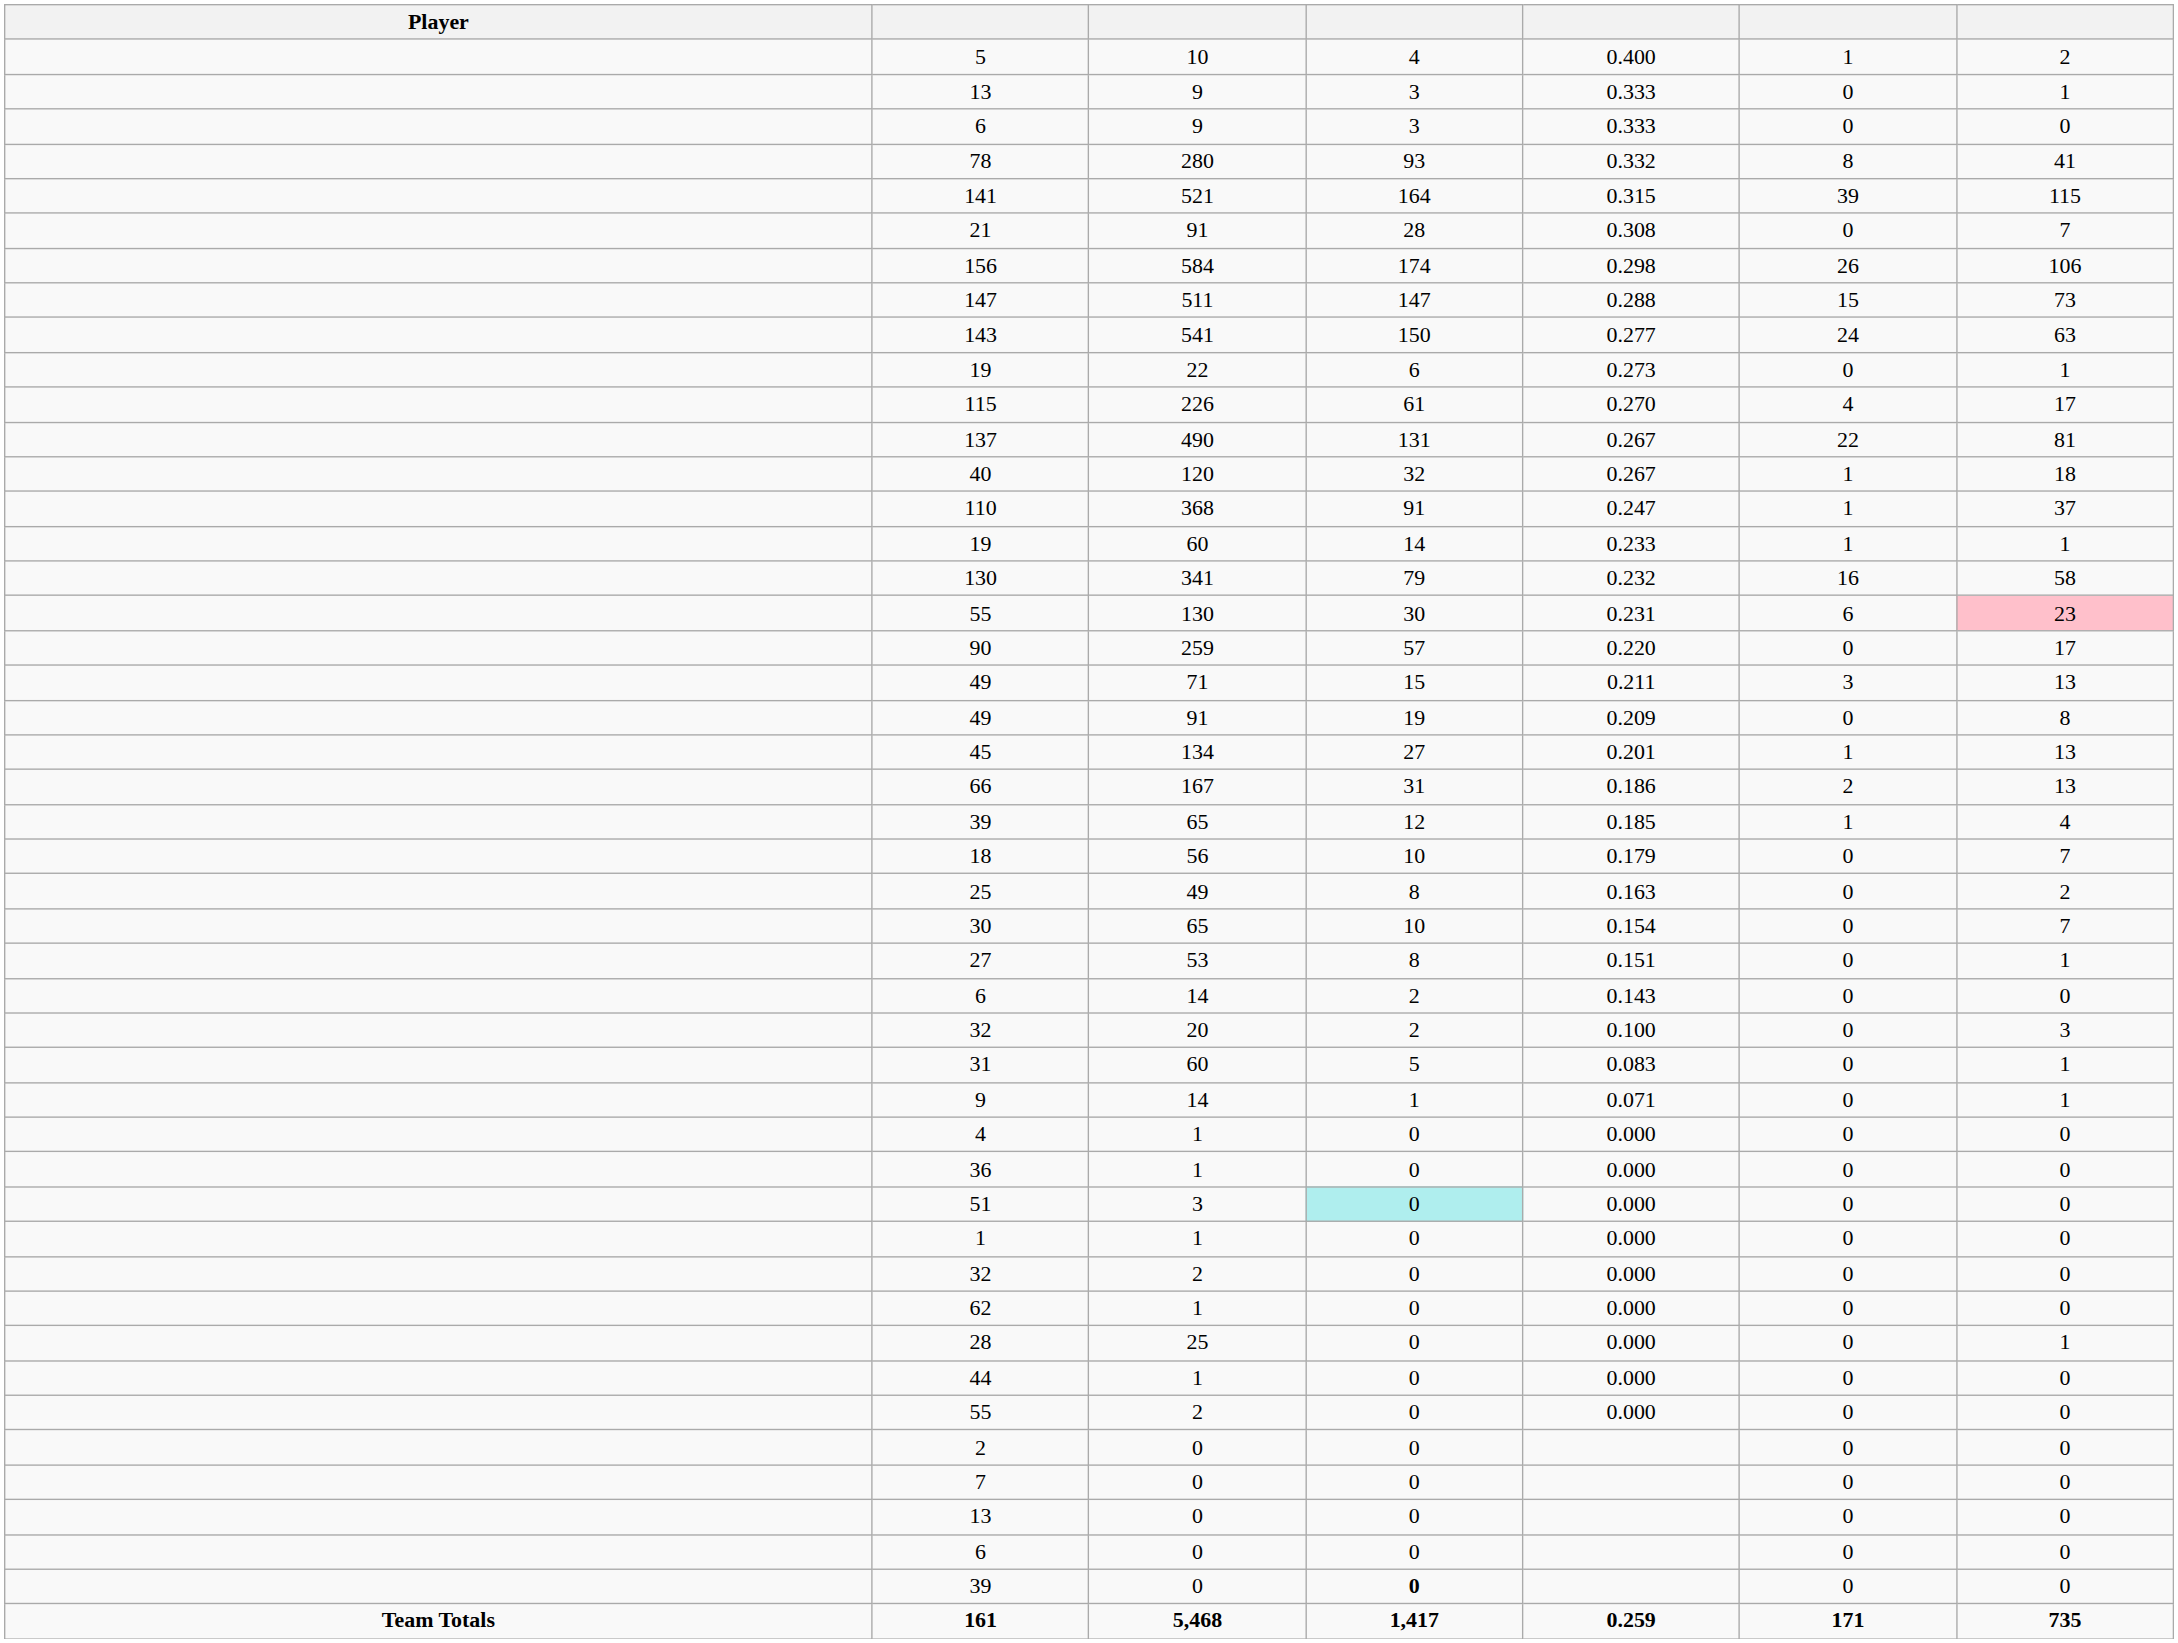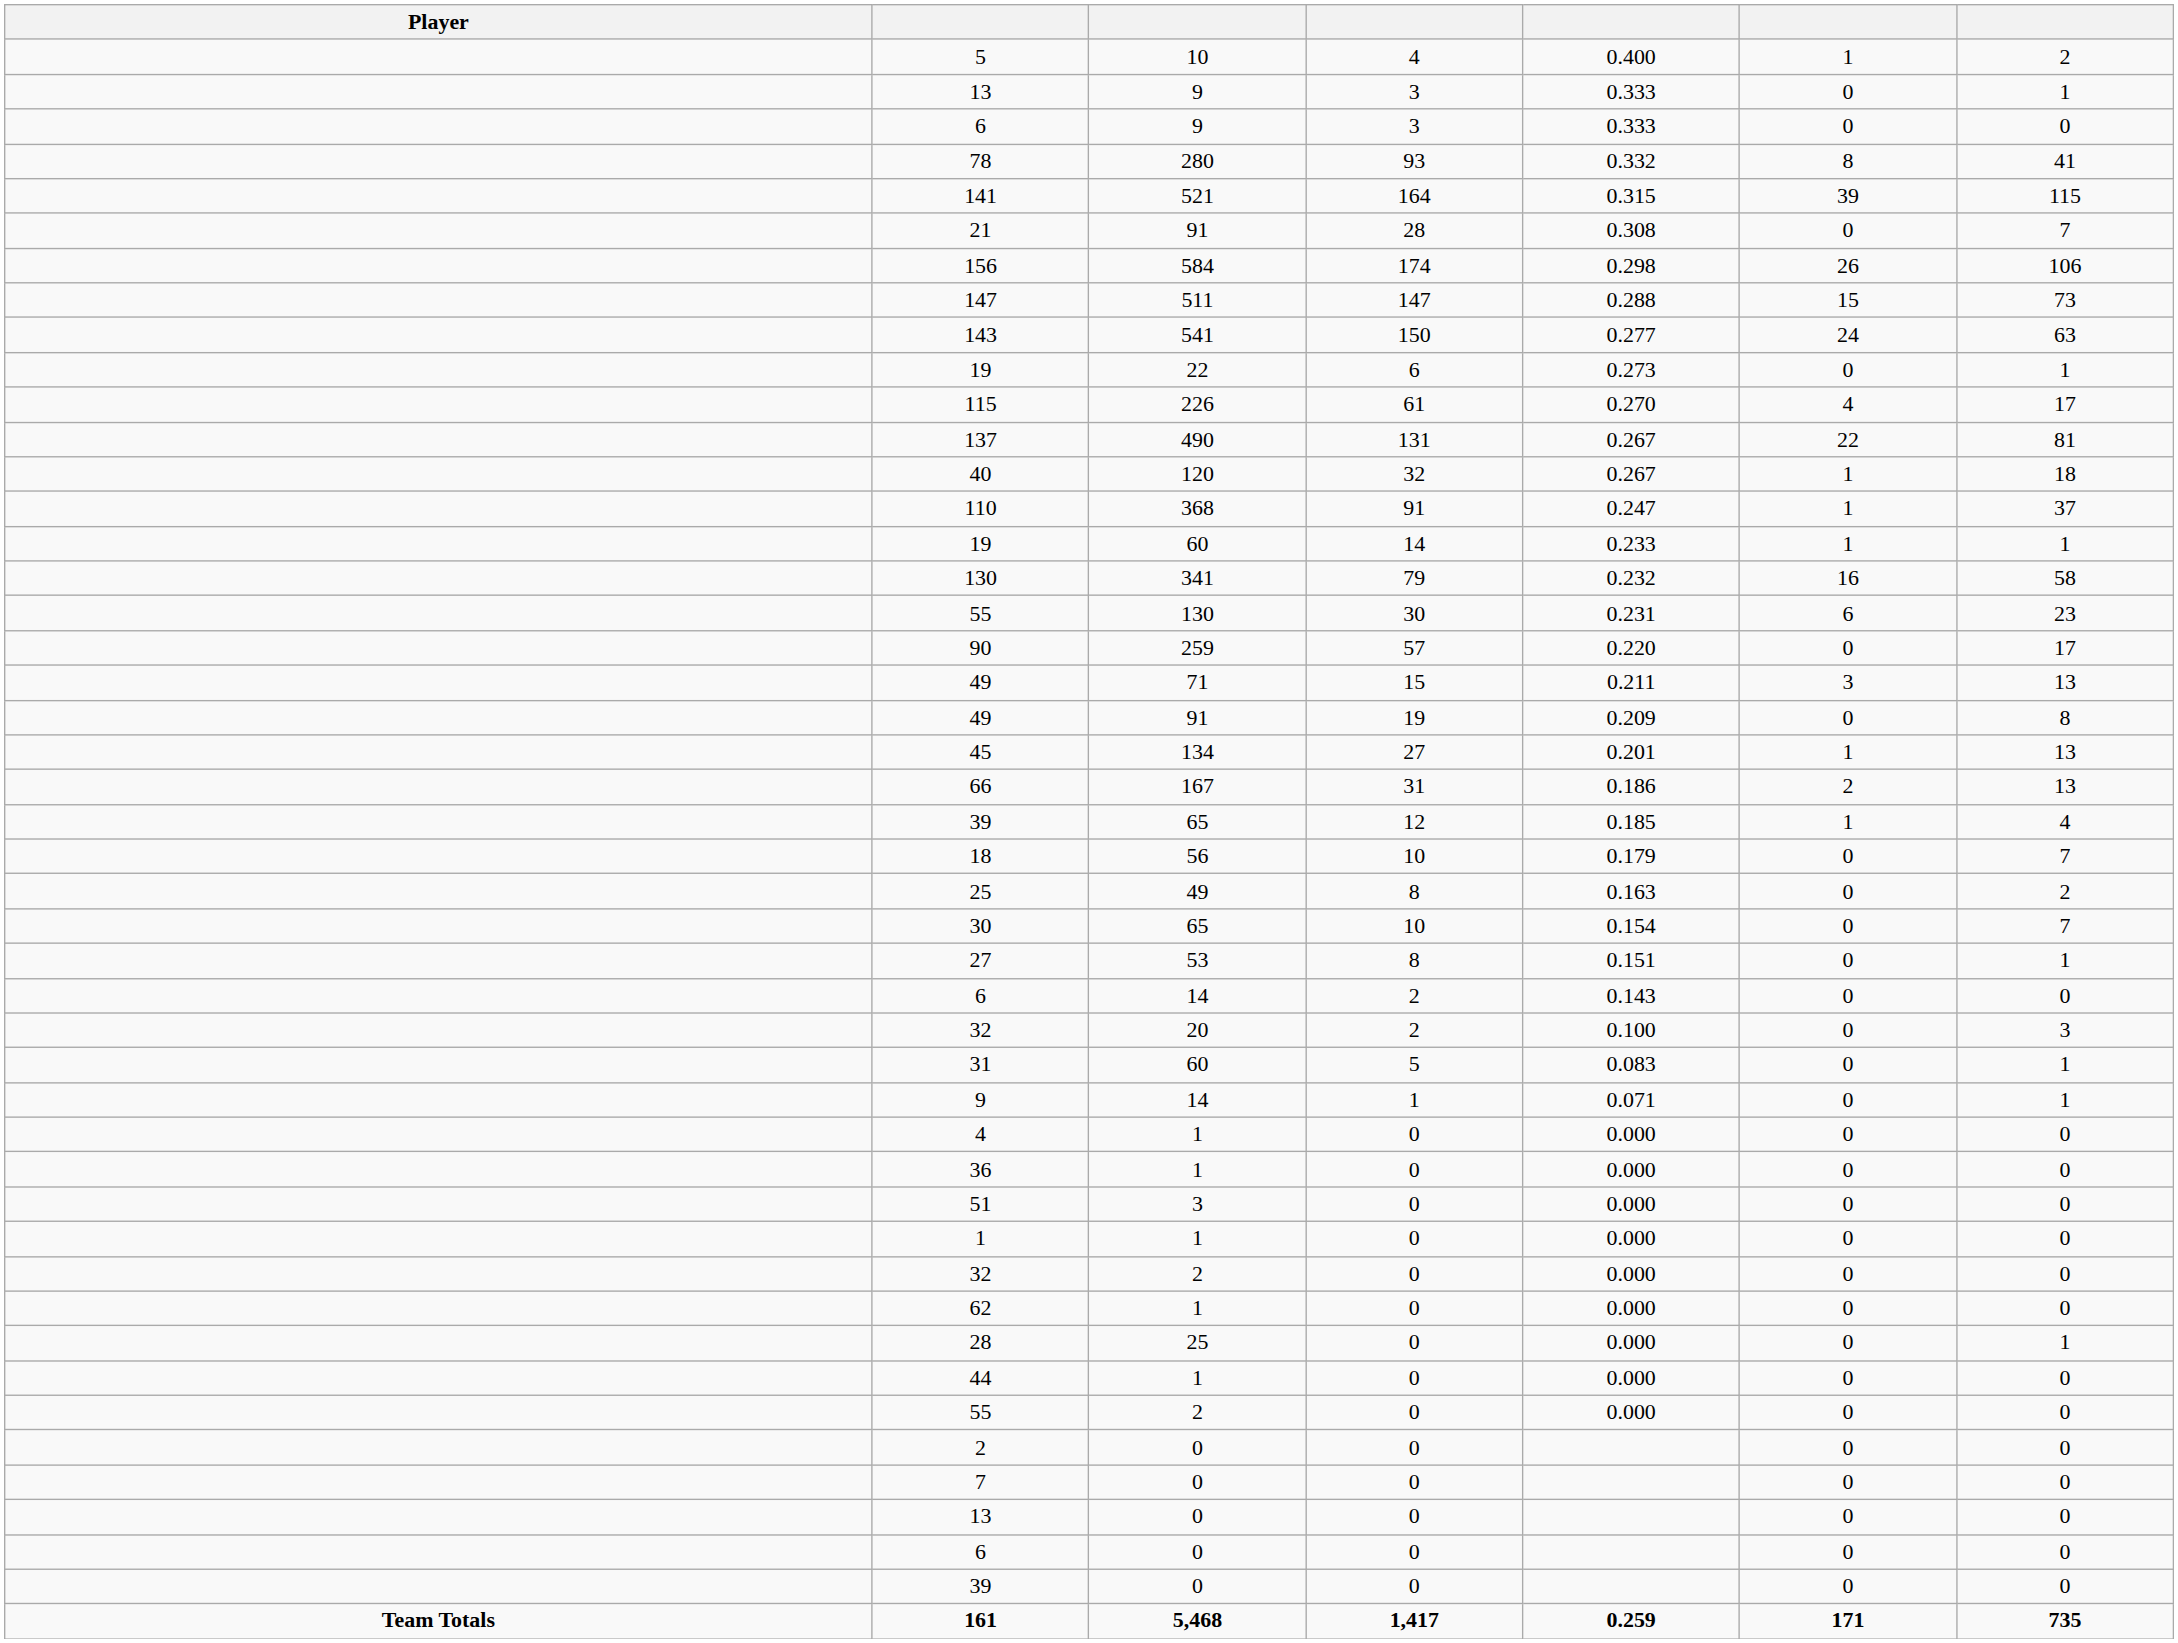(2065, 612) pink background -> (2065, 612) no background
(1414, 1203) paleturquoise background -> (1414, 1203) no background
(1414, 1586) bold -> (1414, 1586) normal
